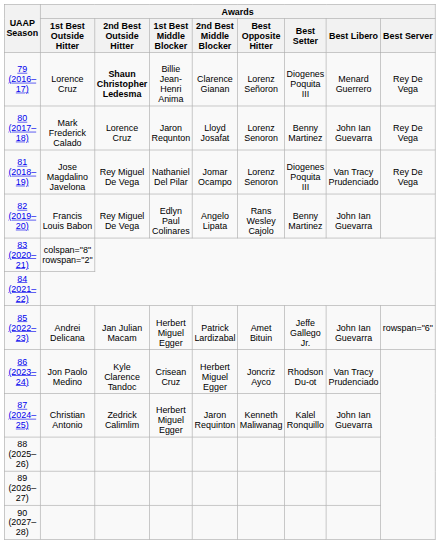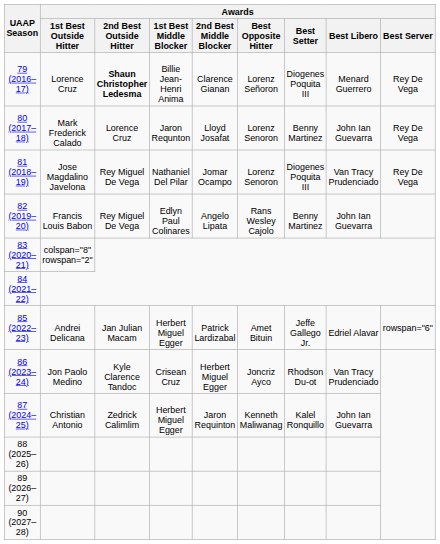(354, 333) John Ian Guevarra -> (354, 333) Edriel Alavar
